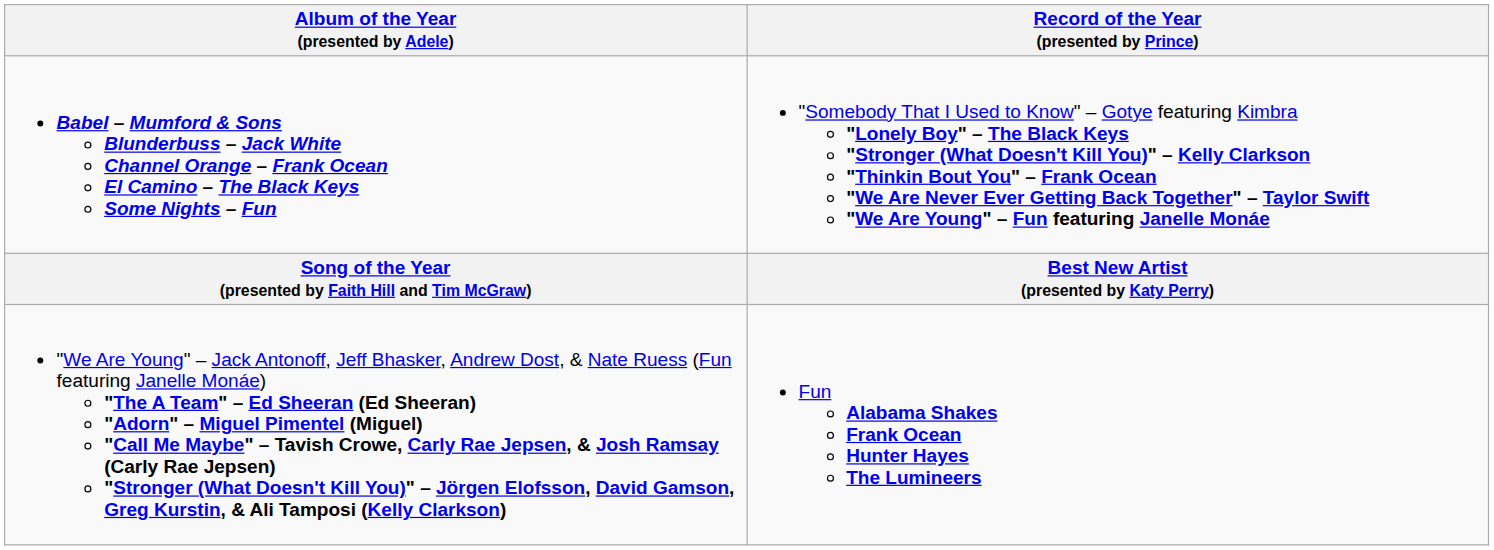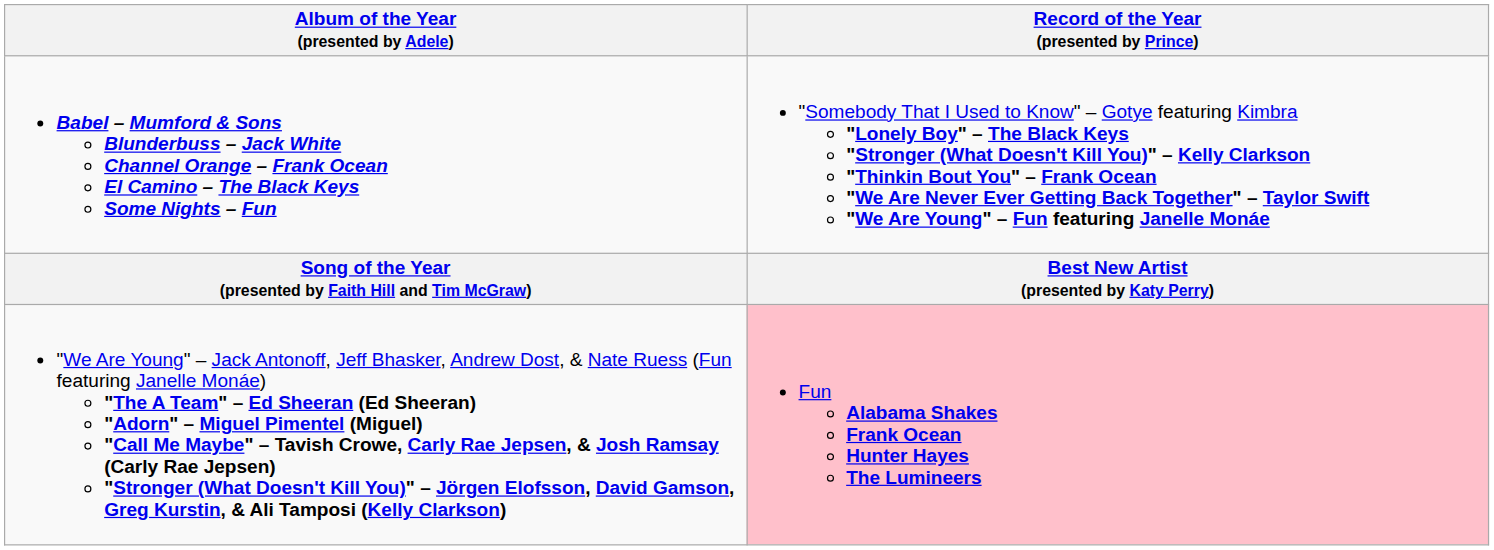(1118, 435) no background -> (1118, 435) pink background
